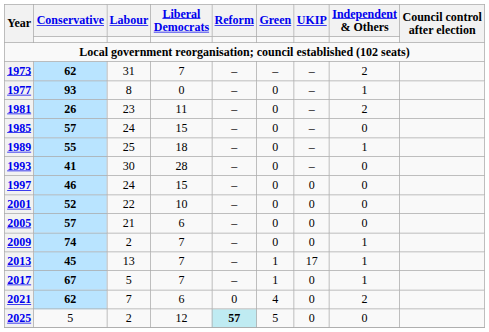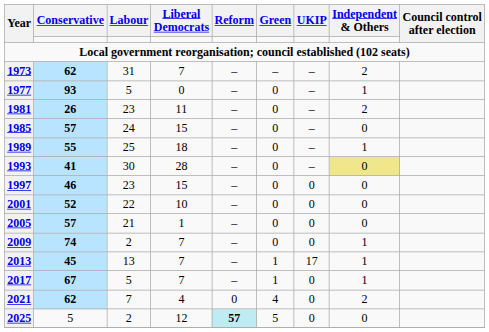(129, 90) 8 -> (129, 90) 5
(365, 166) no background -> (365, 166) khaki background
(129, 185) 24 -> (129, 185) 23
(181, 223) 6 -> (181, 223) 1
(181, 299) 6 -> (181, 299) 4
